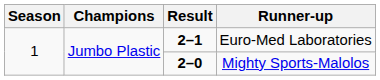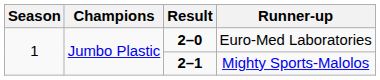(190, 39) 2–1 -> (190, 39) 2–0
(190, 63) 2–0 -> (190, 63) 2–1
